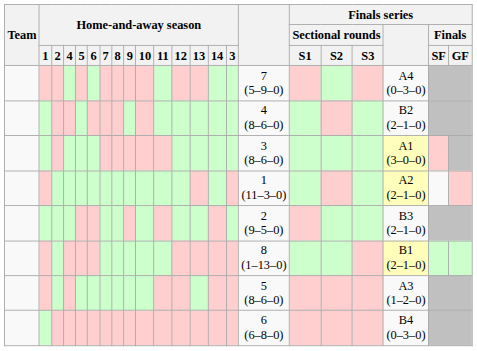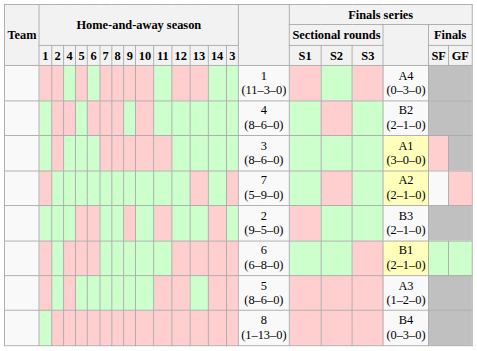(264, 82) 7 (5–9–0) -> (264, 82) 1 (11–3–0)
(264, 187) 1 (11–3–0) -> (264, 187) 7 (5–9–0)
(264, 257) 8 (1–13–0) -> (264, 257) 6 (6–8–0)
(264, 327) 6 (6–8–0) -> (264, 327) 8 (1–13–0)
